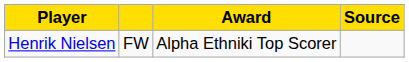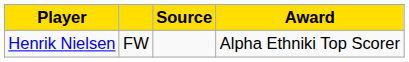columns swapped: (246, 17) <-> (372, 17)
